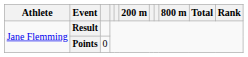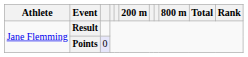(105, 44) no background -> (105, 44) lavender background
